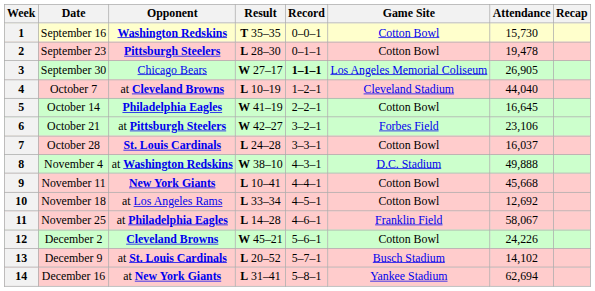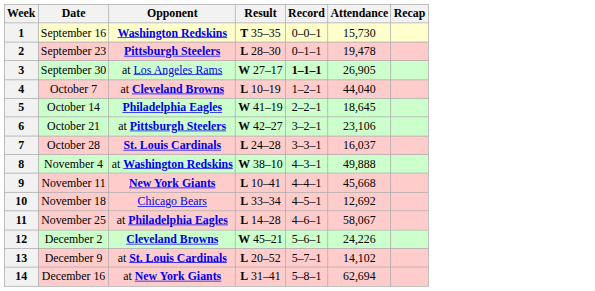- column: (409, 13)
(172, 70) Chicago Bears -> (172, 70) at Los Angeles Rams
(522, 107) 16,645 -> (359, 107) 18,645
(172, 201) at Los Angeles Rams -> (172, 201) Chicago Bears
